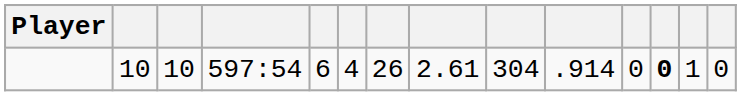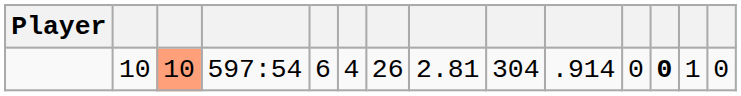(179, 70) no background -> (179, 70) lightsalmon background
(448, 70) 2.61 -> (448, 70) 2.81
